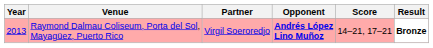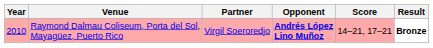(16, 31) 2013 -> (16, 31) 2010
